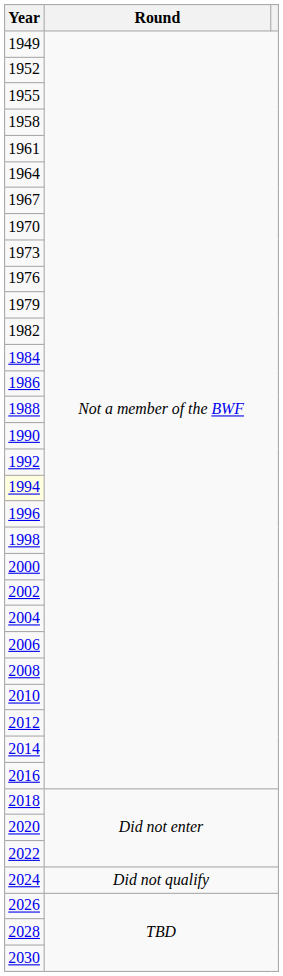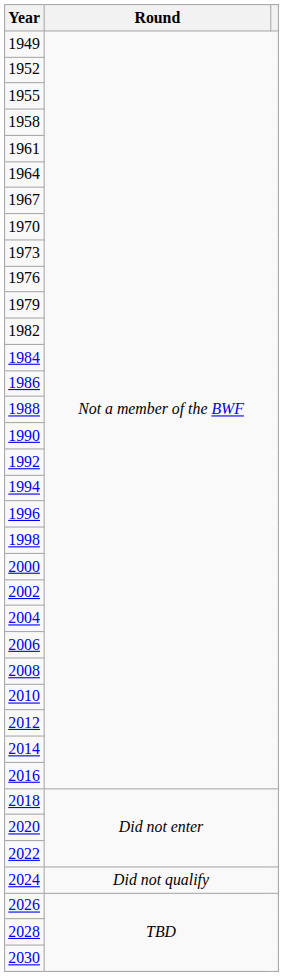(24, 488) lightyellow background -> (24, 488) no background
